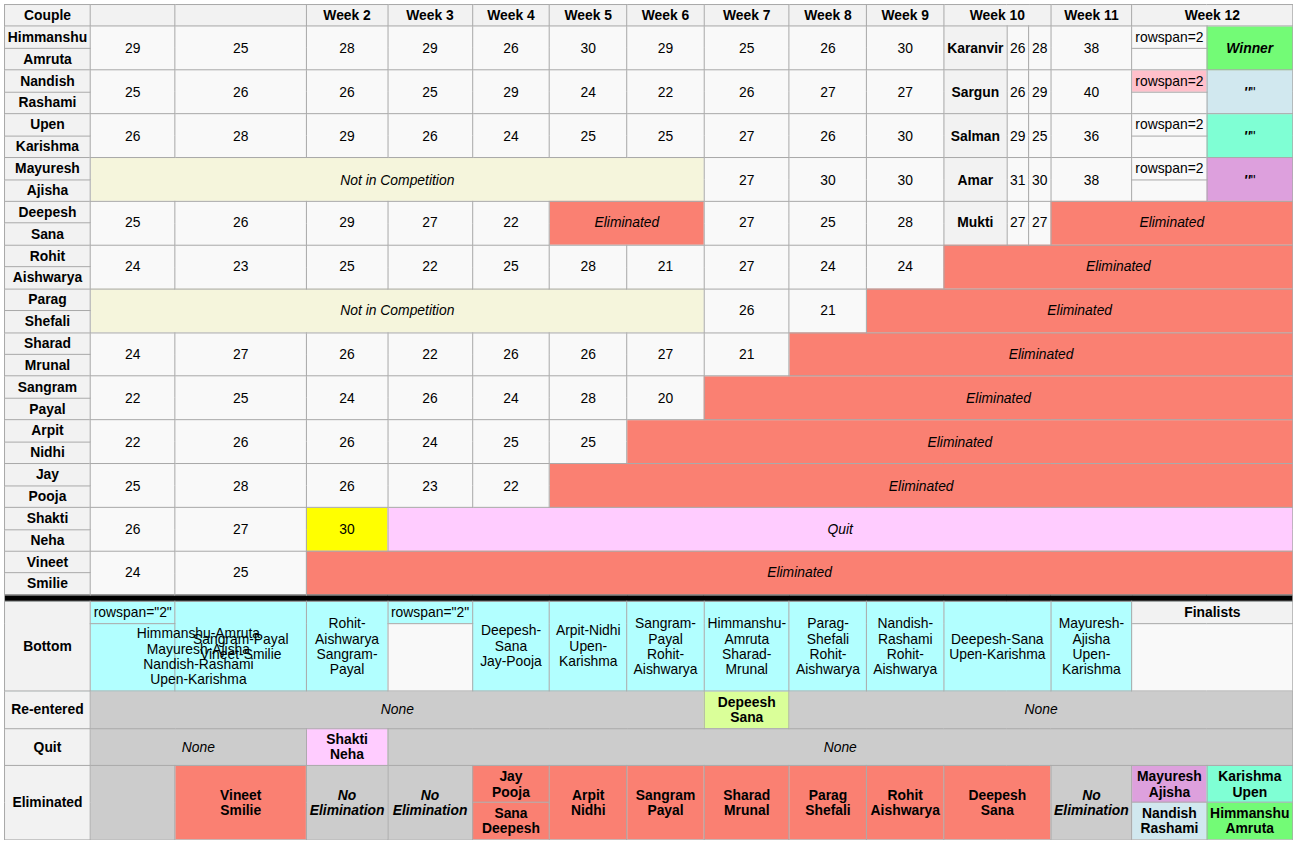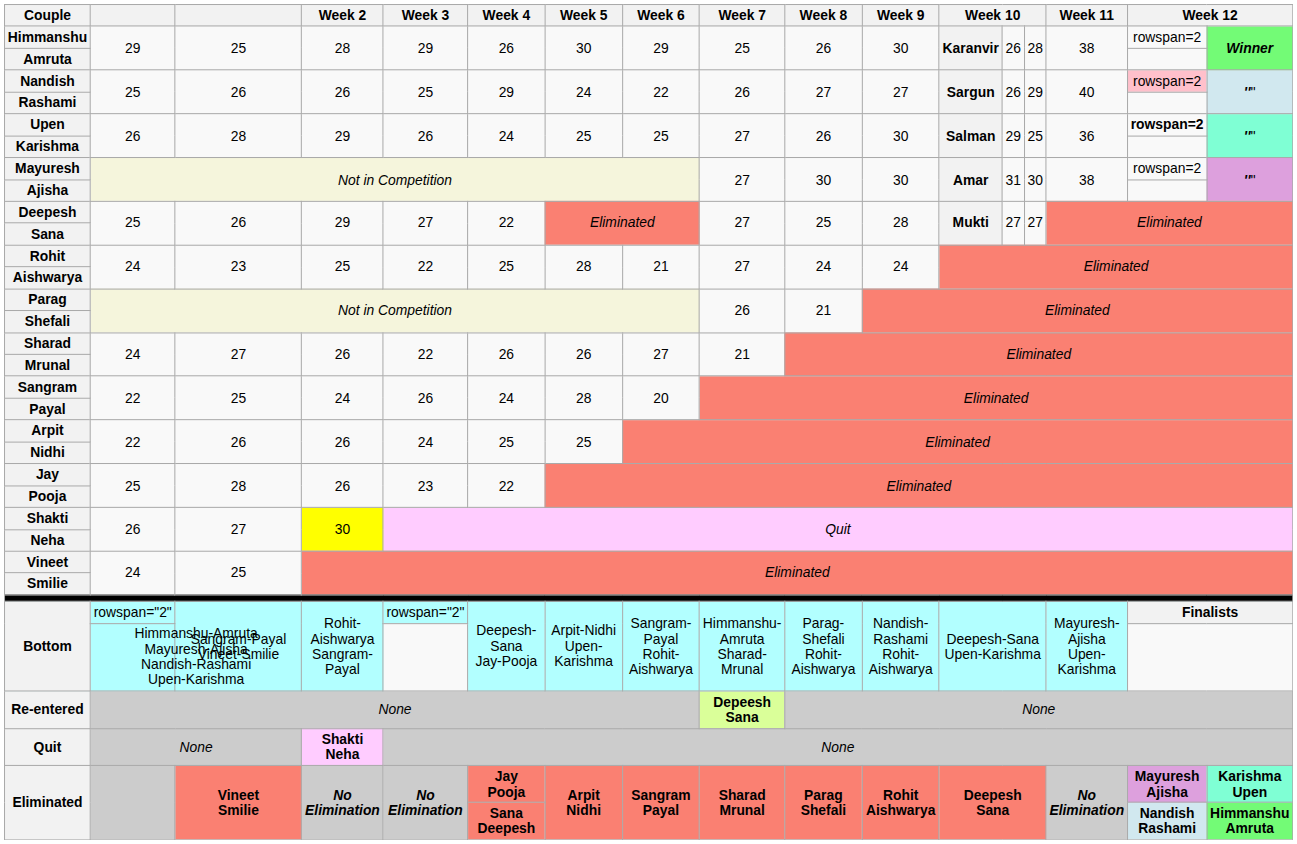(1169, 124) normal -> (1167, 124) bold
